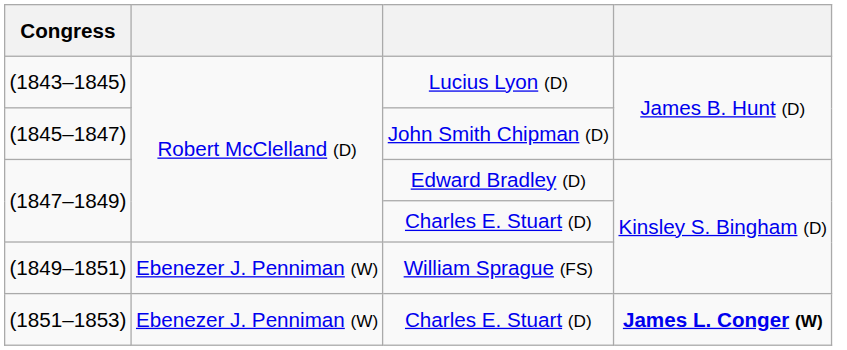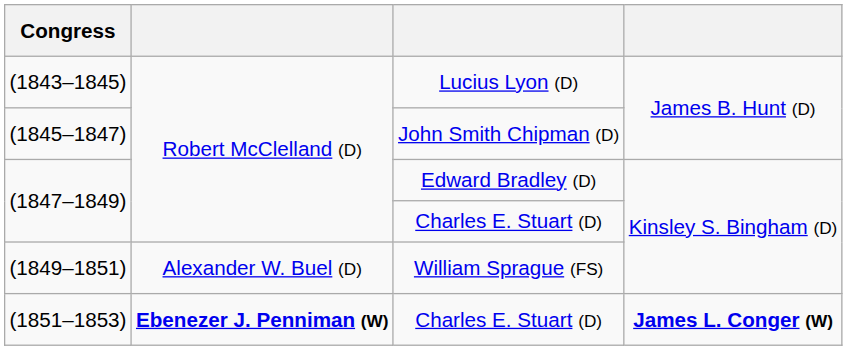(257, 267) Ebenezer J. Penniman (W) -> (262, 267) Alexander W. Buel (D)
(257, 319) normal -> (262, 319) bold
